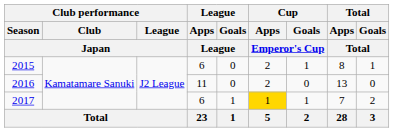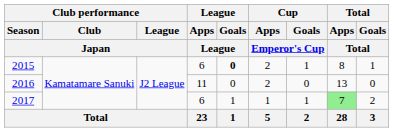(233, 65) normal -> (233, 65) bold
(268, 100) gold background -> (268, 100) no background
(342, 100) no background -> (342, 100) lightgreen background
